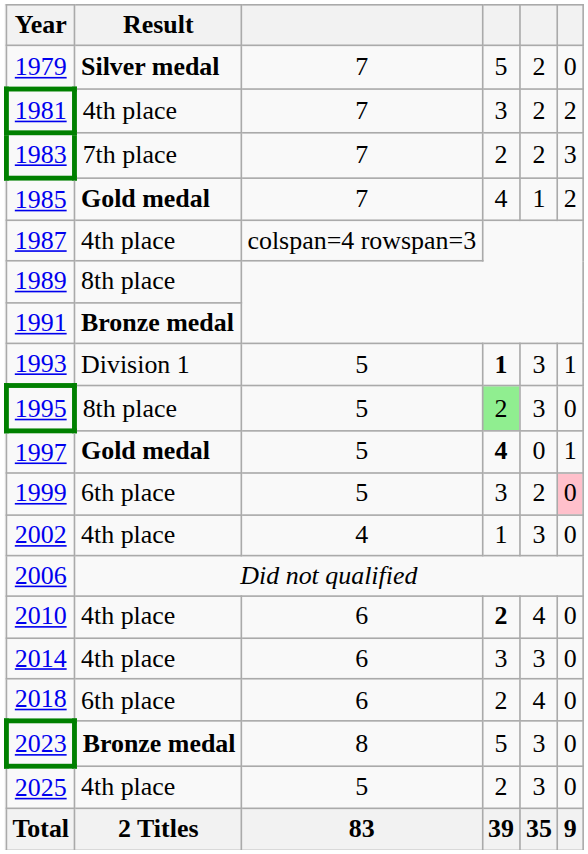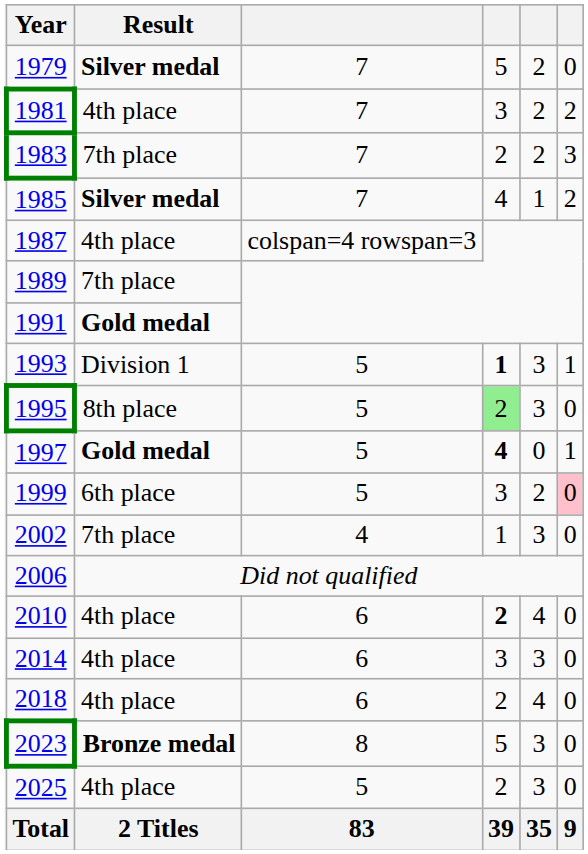(145, 198) Gold medal -> (150, 198) Silver medal
(128, 281) 8th place -> (128, 281) 7th place
(157, 322) Bronze medal -> (145, 322) Gold medal
(128, 534) 4th place -> (128, 534) 7th place
(128, 699) 6th place -> (128, 699) 4th place
